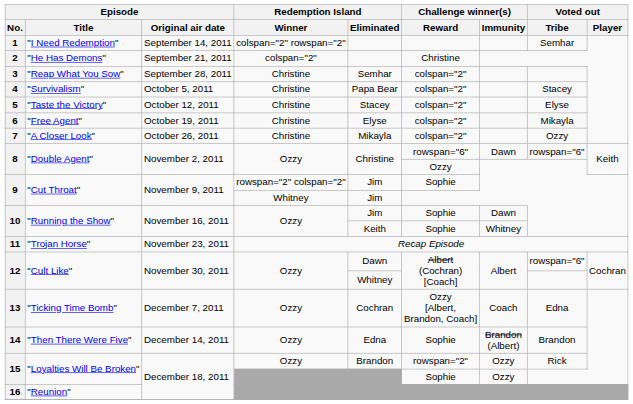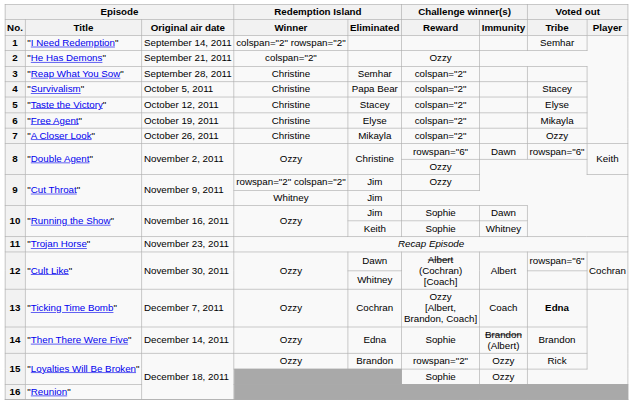(441, 58) Christine -> (441, 58) Ozzy
(441, 182) Sophie -> (441, 182) Ozzy
(557, 308) normal -> (557, 308) bold
